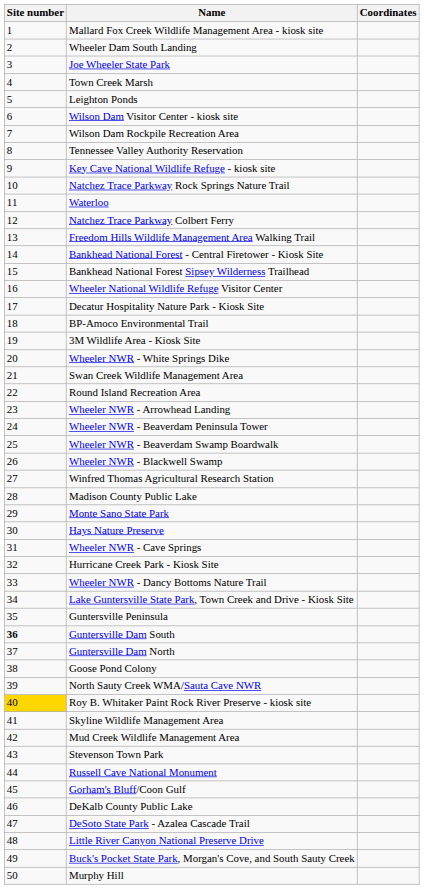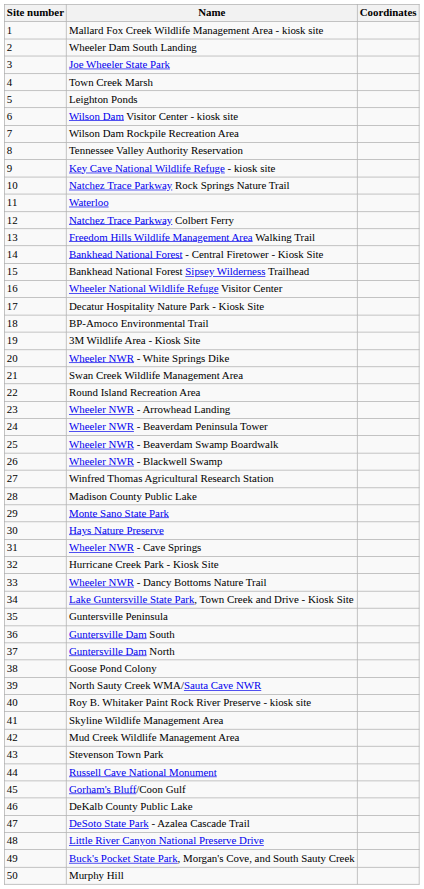(12, 634) bold -> (12, 634) normal
(12, 703) gold background -> (12, 703) no background
